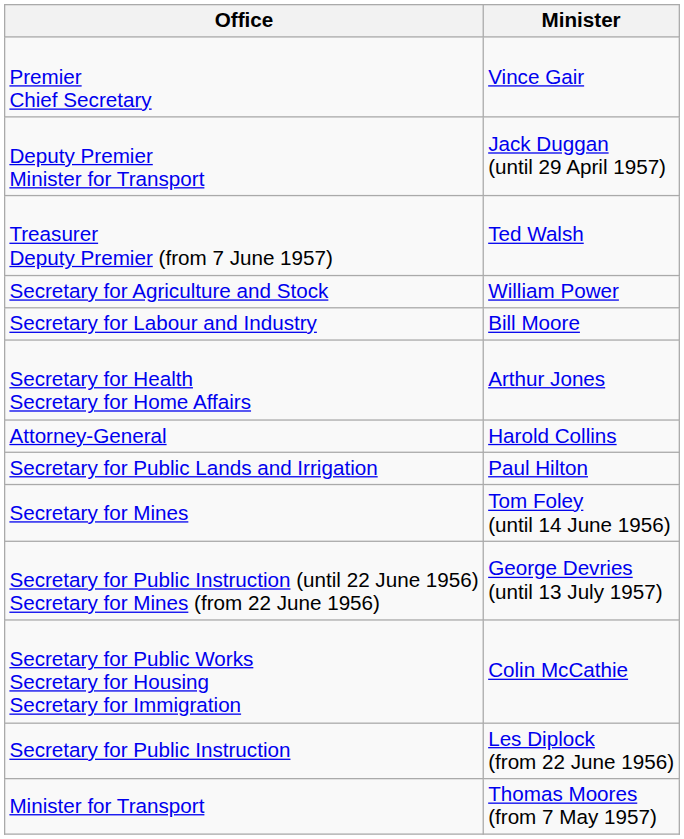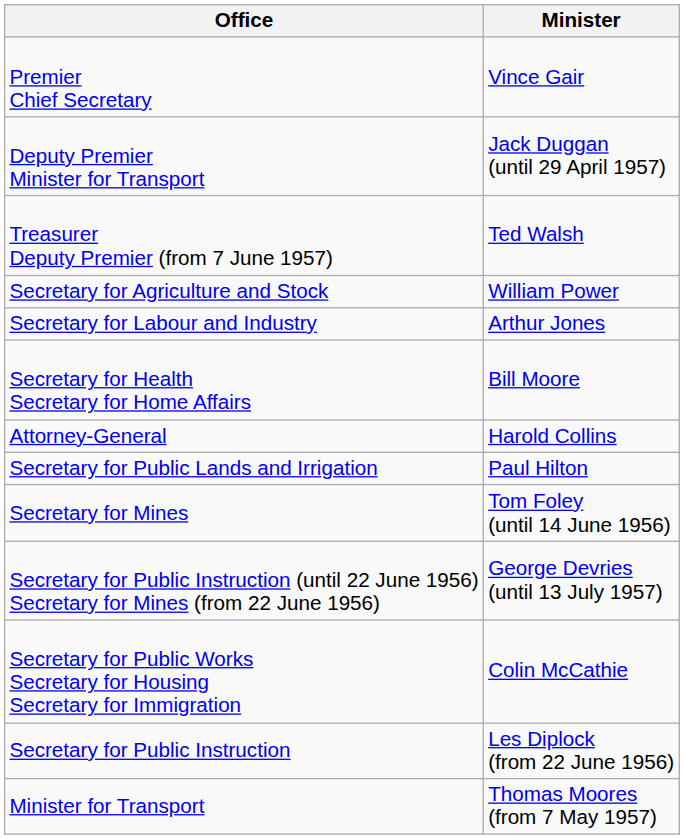(534, 323) Bill Moore -> (547, 323) Arthur Jones
(547, 379) Arthur Jones -> (534, 379) Bill Moore
